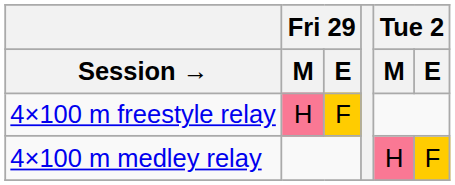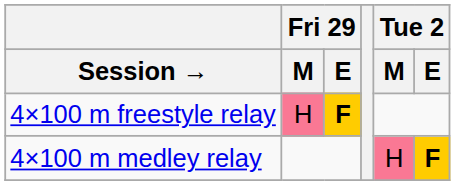(343, 114) normal -> (343, 114) bold
(432, 158) normal -> (432, 158) bold
